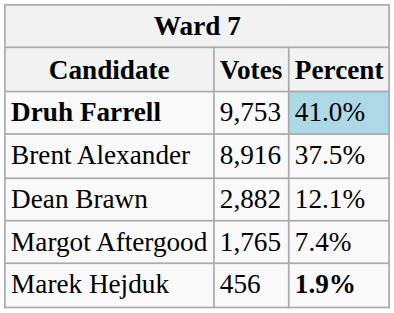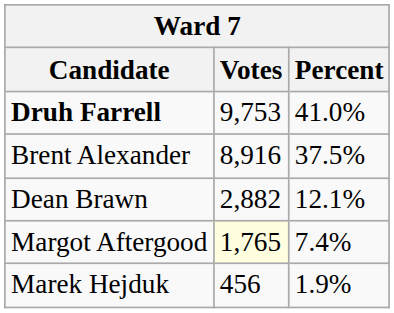(330, 112) lightblue background -> (330, 112) no background
(250, 241) no background -> (250, 241) lightyellow background
(325, 284) bold -> (323, 284) normal
